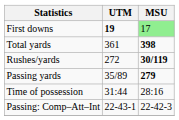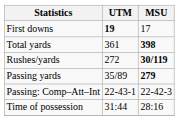(146, 29) lightgreen background -> (146, 29) no background
rows swapped: (53, 107) <-> (45, 91)
